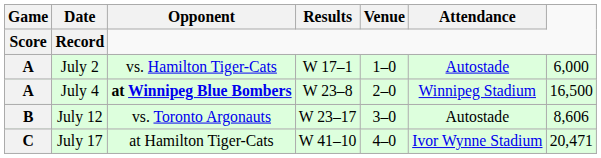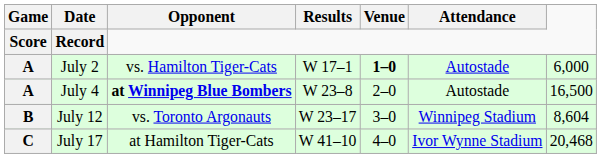(384, 66) normal -> (384, 66) bold
(477, 91) Winnipeg Stadium -> (477, 91) Autostade
(477, 116) Autostade -> (477, 116) Winnipeg Stadium
(571, 116) 8,606 -> (571, 116) 8,604
(571, 141) 20,471 -> (571, 141) 20,468
